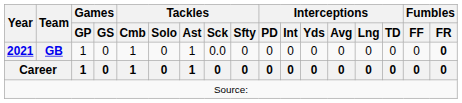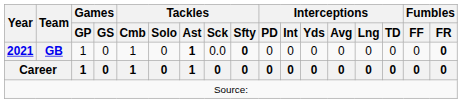(192, 51) normal -> (192, 51) bold
(245, 51) normal -> (245, 51) bold
